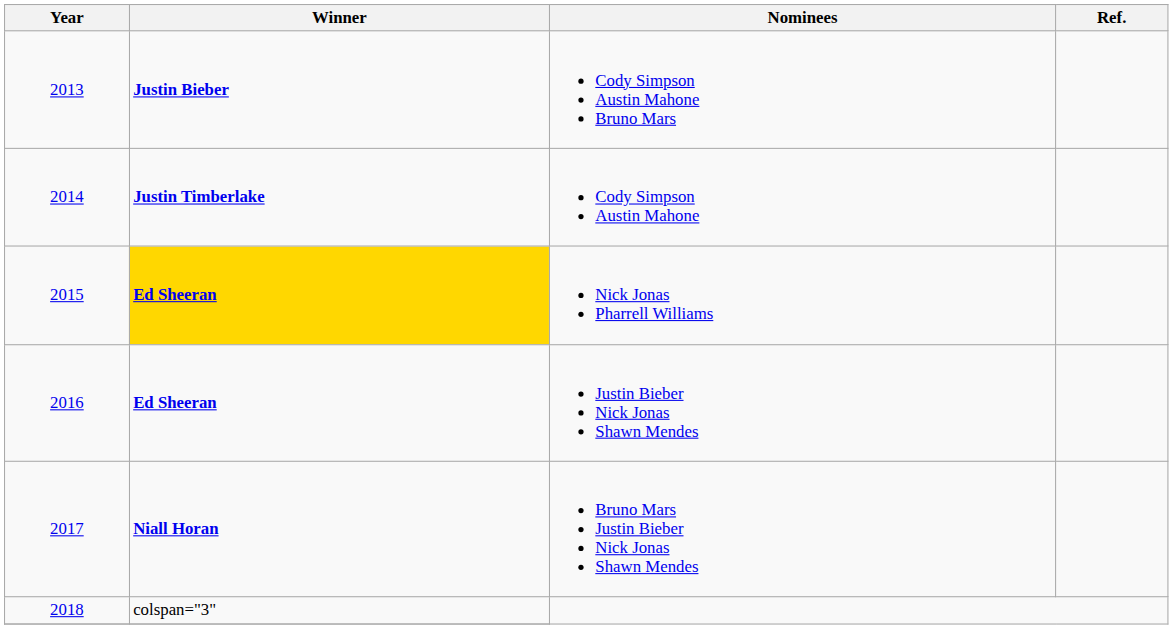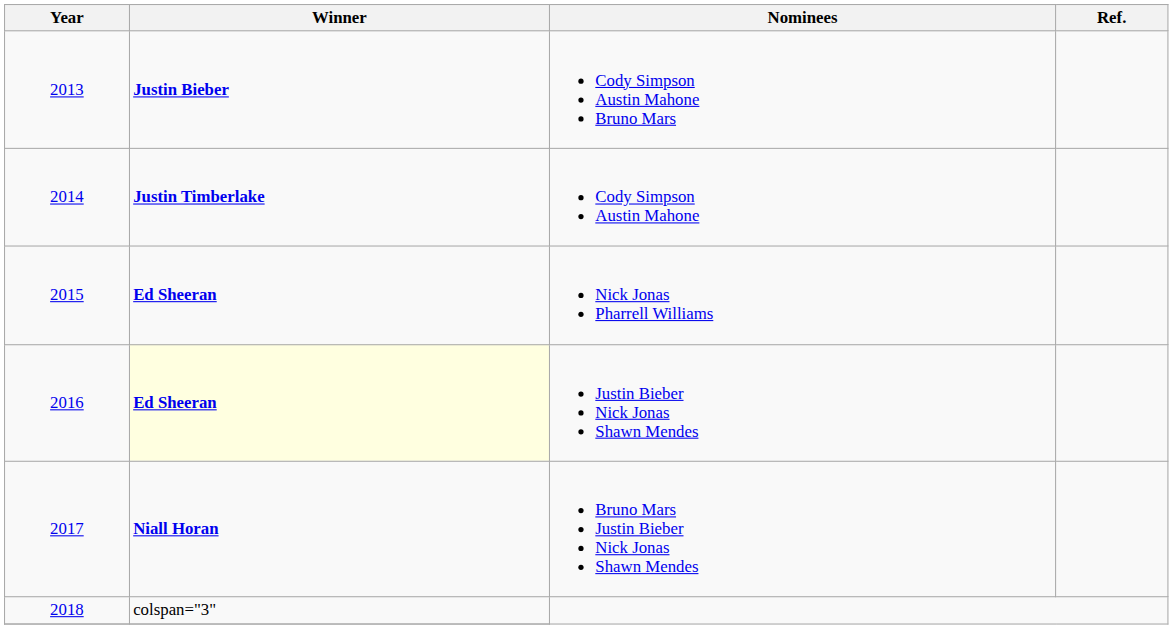(175, 295) gold background -> (175, 295) no background
(175, 402) no background -> (175, 402) lightyellow background
